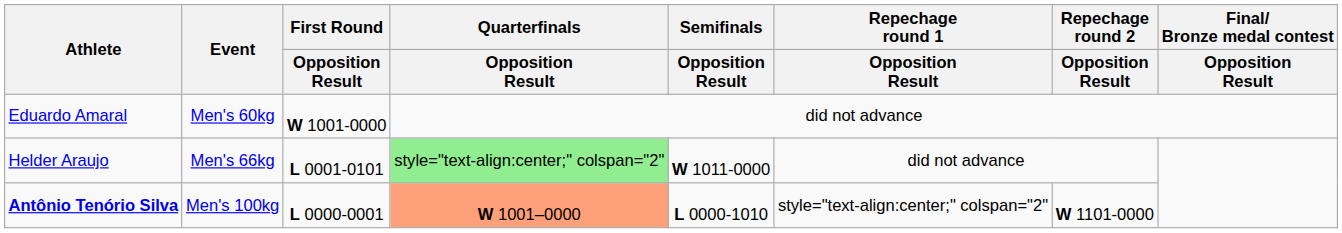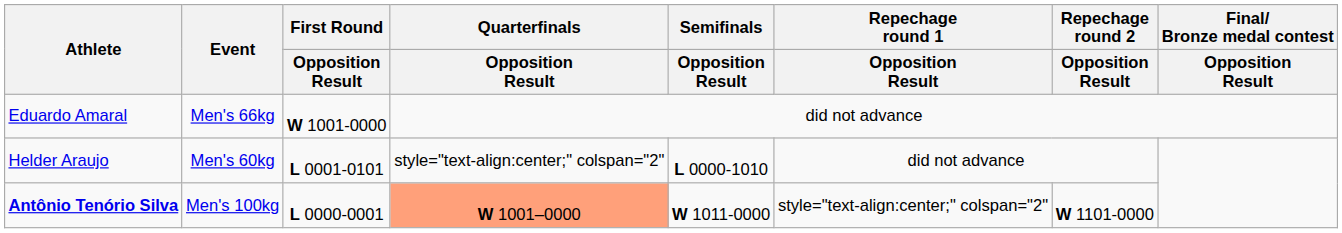(233, 116) Men's 60kg -> (233, 116) Men's 66kg
(233, 161) Men's 66kg -> (233, 161) Men's 60kg
(529, 161) lightgreen background -> (529, 161) no background
(721, 170) W 1011-0000 -> (721, 170) L 0000-1010
(721, 215) L 0000-1010 -> (721, 215) W 1011-0000
